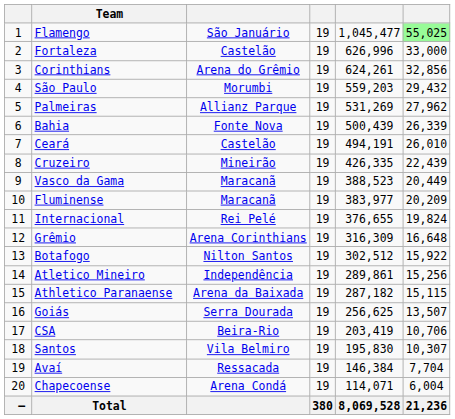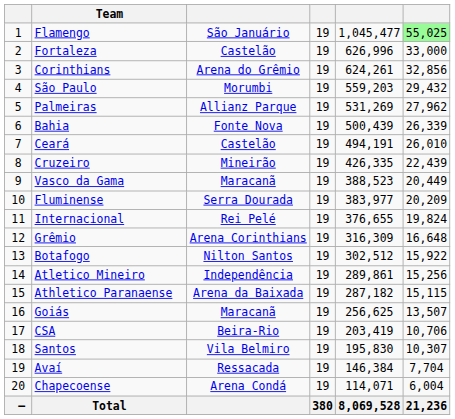(248, 200) Maracanã -> (248, 200) Serra Dourada
(248, 312) Serra Dourada -> (248, 312) Maracanã
